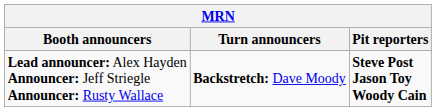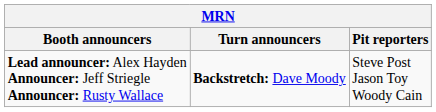(389, 78) bold -> (387, 78) normal
